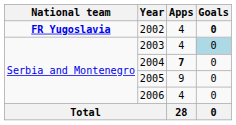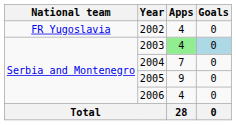(71, 29) bold -> (71, 29) normal
(214, 29) bold -> (214, 29) normal
(181, 46) no background -> (181, 46) lightgreen background
(181, 62) bold -> (181, 62) normal
